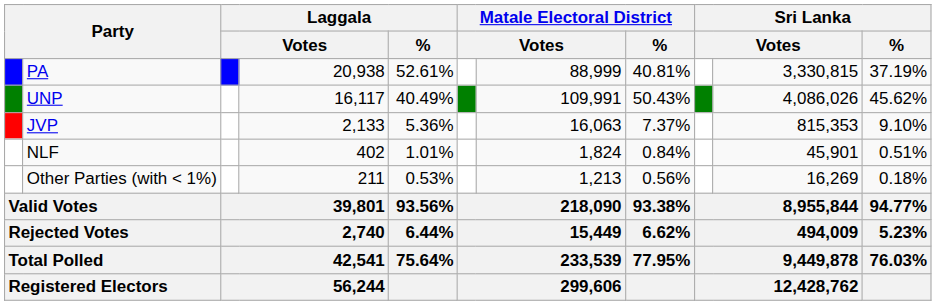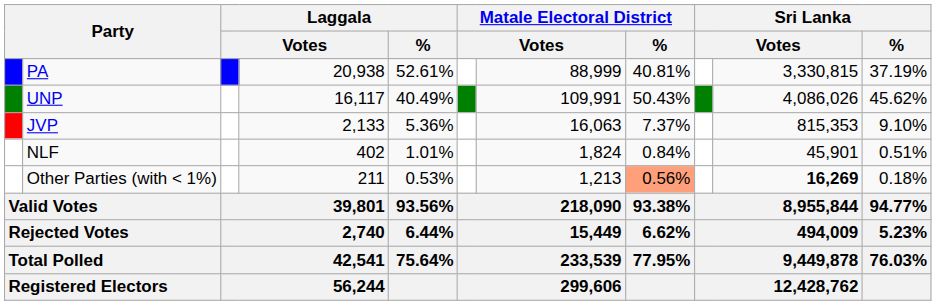(666, 179) no background -> (666, 179) lightsalmon background
(832, 179) normal -> (832, 179) bold
